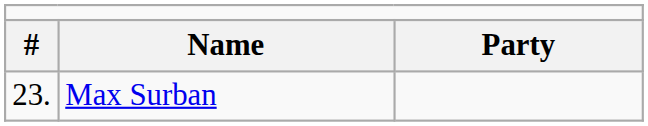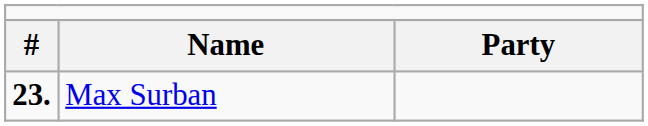(32, 95) normal -> (32, 95) bold
